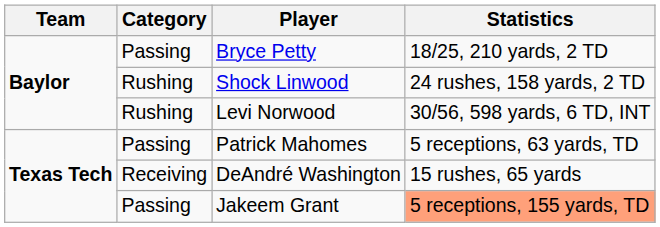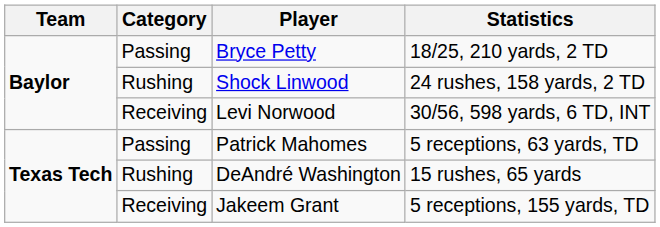(157, 113) Rushing -> (164, 113) Receiving
(164, 175) Receiving -> (157, 175) Rushing
(156, 206) Passing -> (164, 206) Receiving
(530, 206) lightsalmon background -> (530, 206) no background
